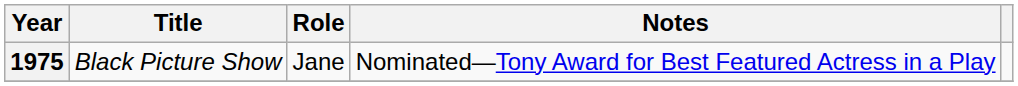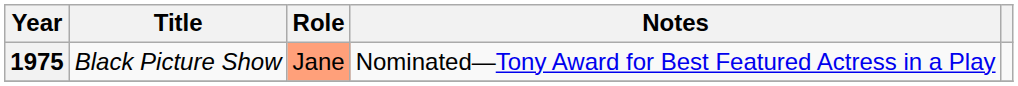(319, 61) no background -> (319, 61) lightsalmon background
